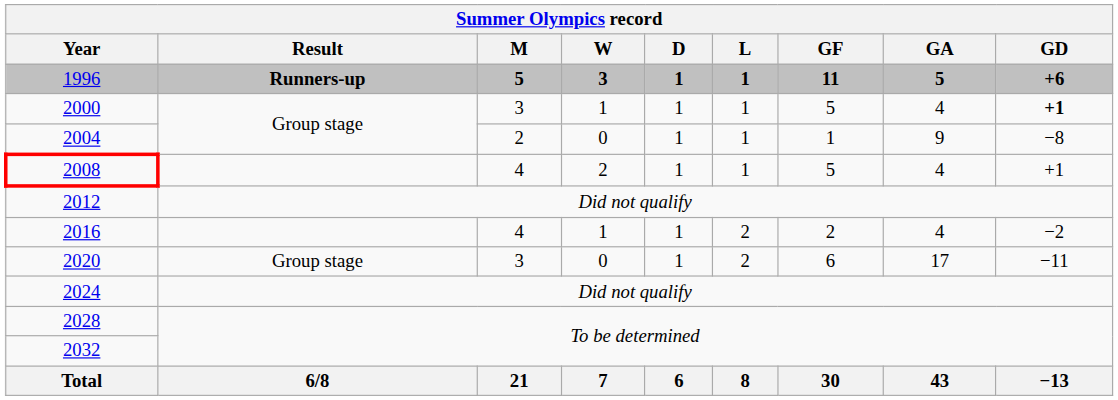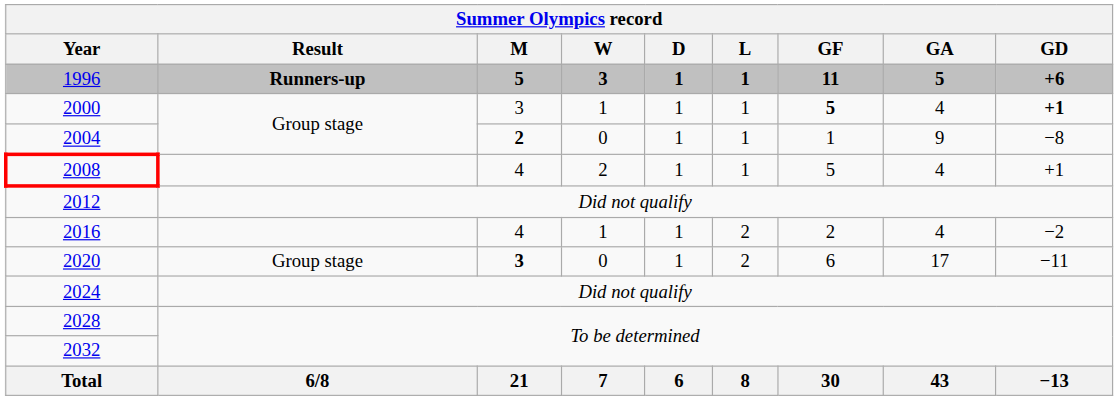(830, 108) normal -> (830, 108) bold
(519, 138) normal -> (519, 138) bold
(519, 261) normal -> (519, 261) bold
